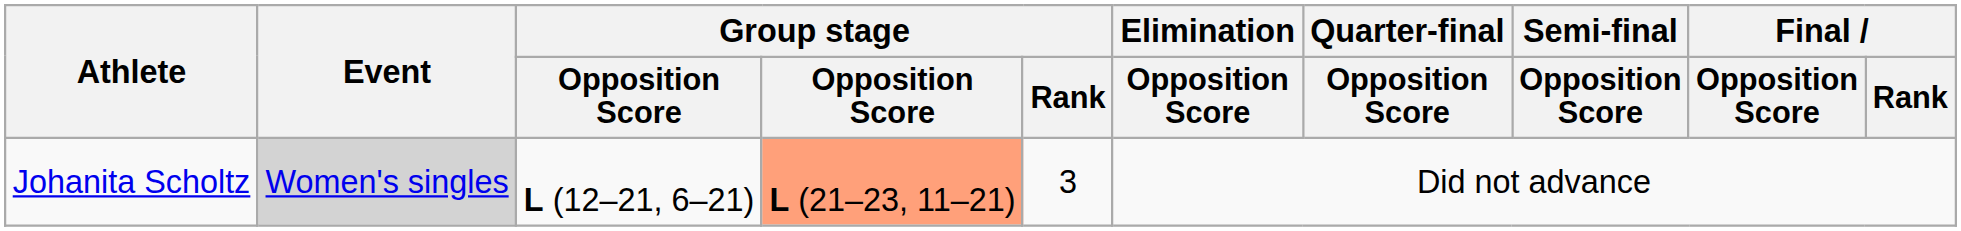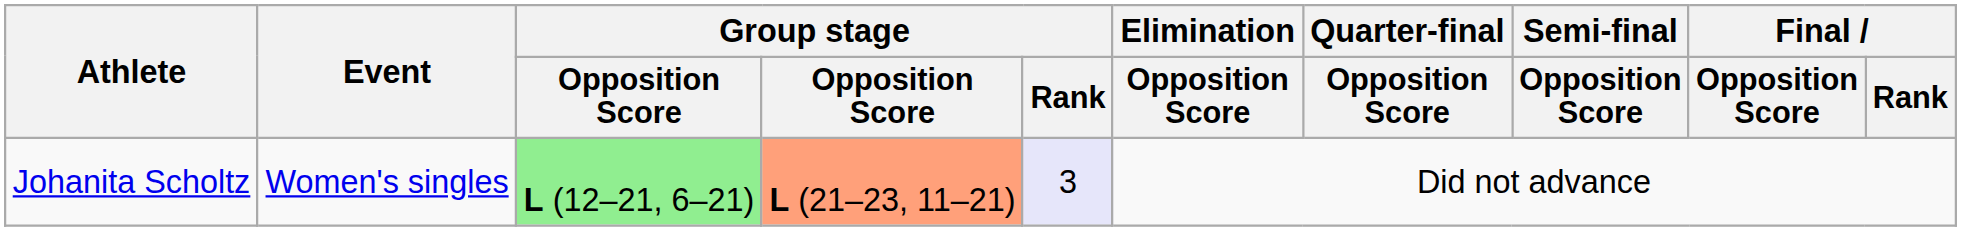(387, 182) lightgrey background -> (387, 182) no background
(639, 200) no background -> (639, 200) lightgreen background
(1068, 182) no background -> (1068, 182) lavender background
